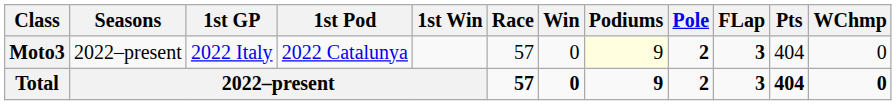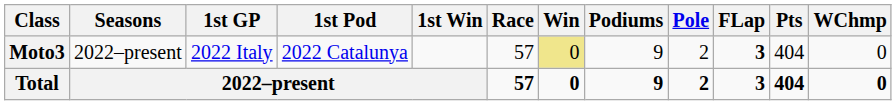(575, 52) no background -> (575, 52) khaki background
(658, 52) lightyellow background -> (658, 52) no background
(704, 52) bold -> (704, 52) normal
